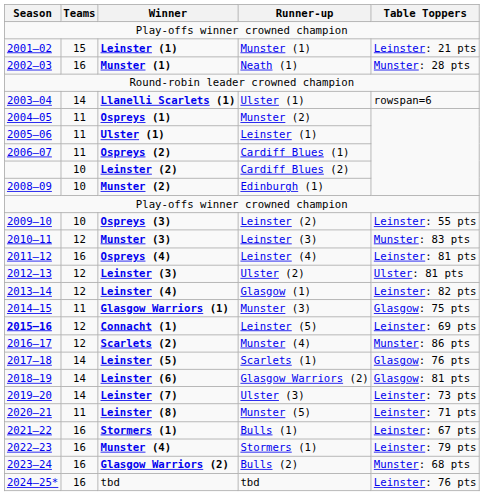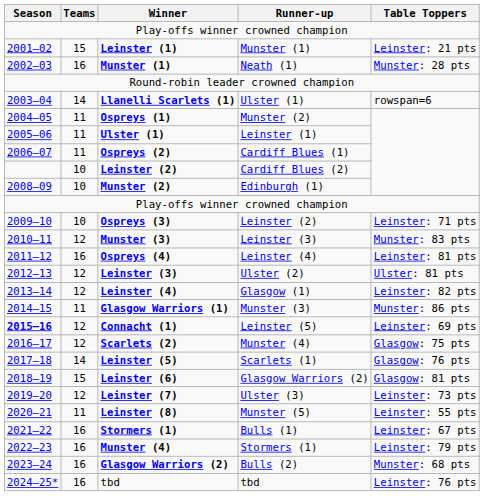(425, 222) Leinster: 55 pts -> (425, 222) Leinster: 71 pts
(422, 308) Glasgow: 75 pts -> (422, 308) Munster: 86 pts
(422, 343) Munster: 86 pts -> (422, 343) Glasgow: 75 pts
(79, 378) 14 -> (79, 378) 15
(79, 395) 14 -> (79, 395) 12
(425, 413) Leinster: 71 pts -> (425, 413) Leinster: 55 pts
